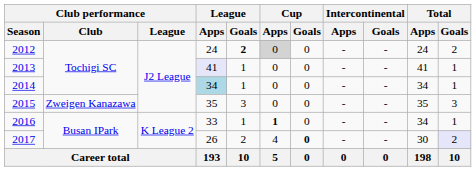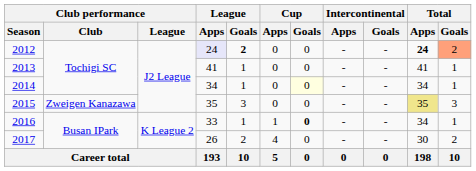(212, 49) no background -> (212, 49) lavender background
(275, 49) lightgrey background -> (275, 49) no background
(423, 49) normal -> (423, 49) bold
(454, 49) no background -> (454, 49) lightsalmon background
(212, 67) lavender background -> (212, 67) no background
(212, 85) lightblue background -> (212, 85) no background
(307, 85) no background -> (307, 85) lightyellow background
(423, 103) no background -> (423, 103) khaki background
(275, 121) bold -> (275, 121) normal
(307, 121) normal -> (307, 121) bold
(307, 139) bold -> (307, 139) normal
(454, 139) lavender background -> (454, 139) no background
